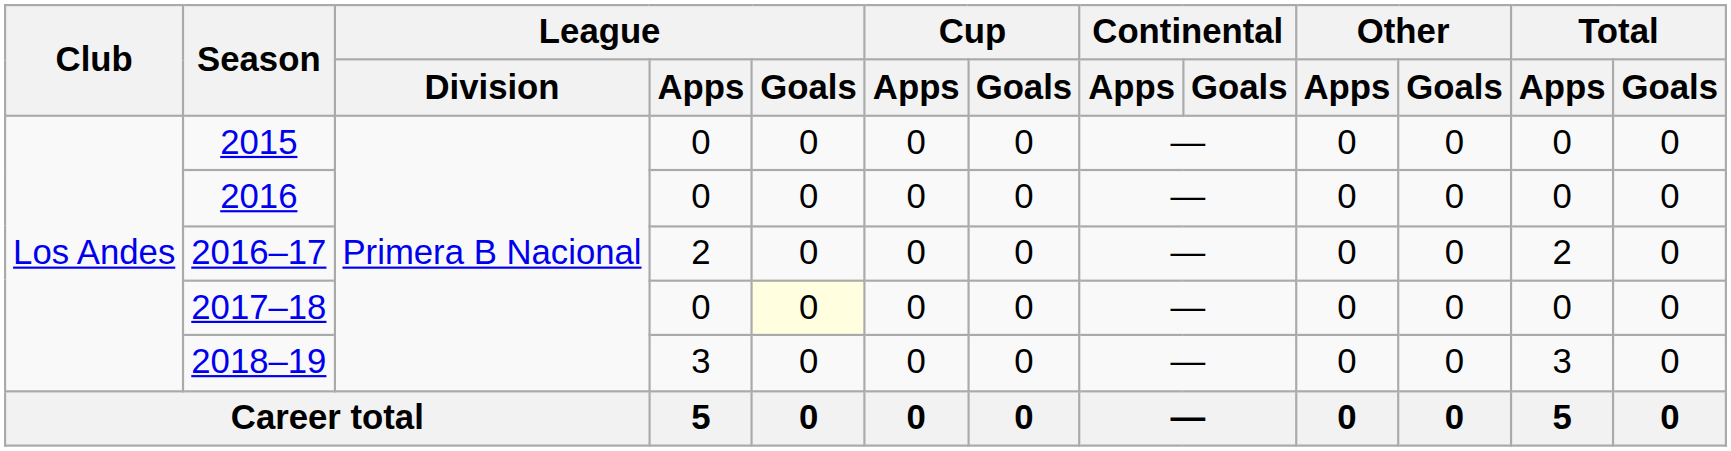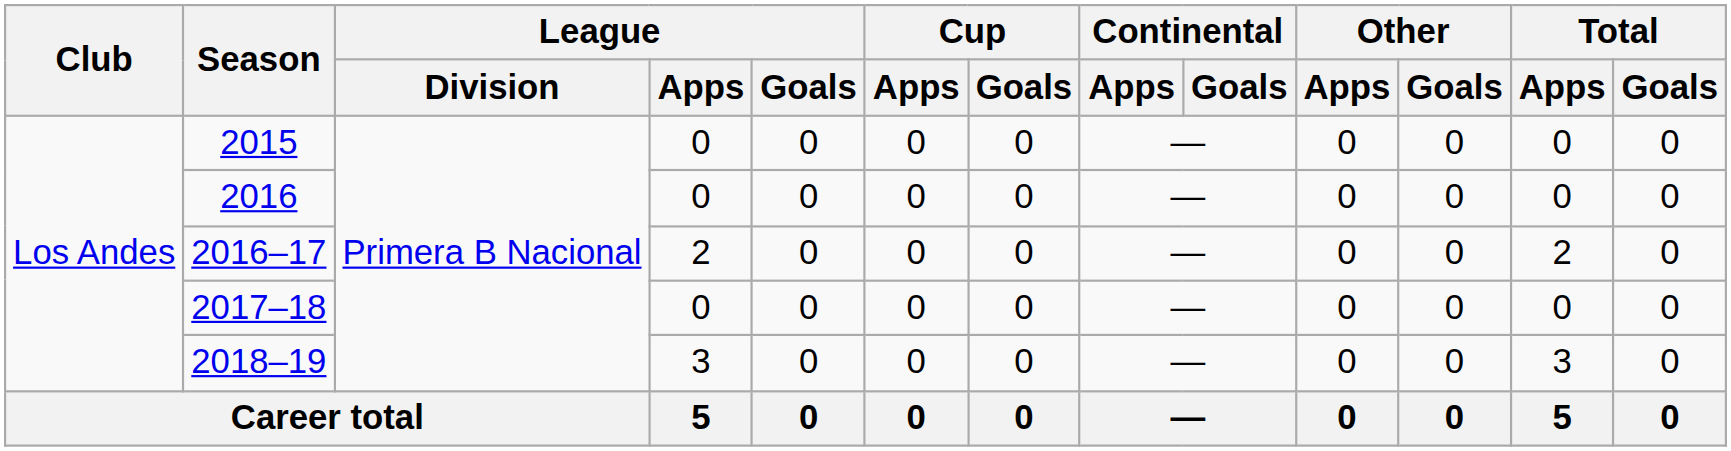(809, 307) lightyellow background -> (809, 307) no background
